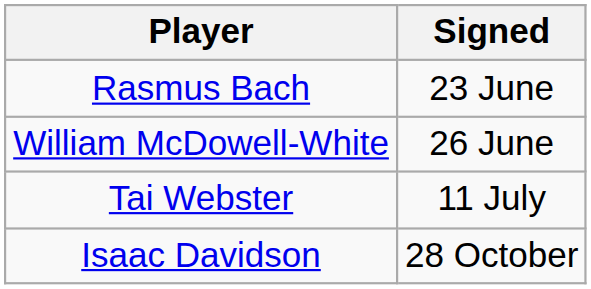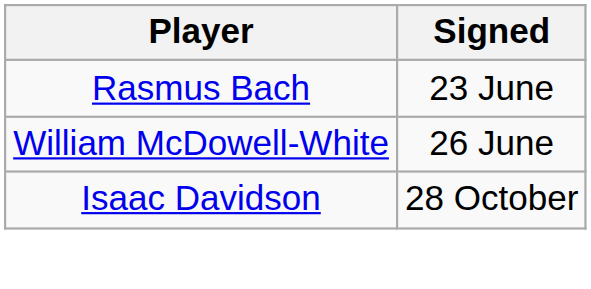- row: (201, 198)
